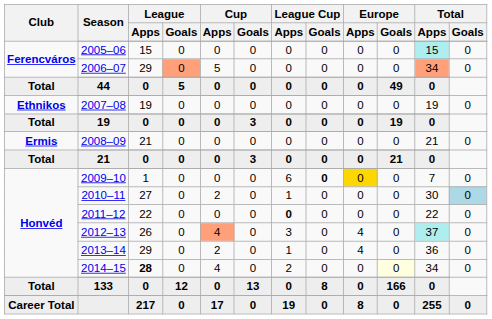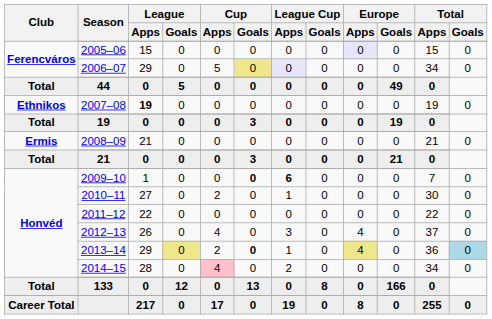(360, 50) no background -> (360, 50) lavender background
(432, 50) paleturquoise background -> (432, 50) no background
(181, 68) lightsalmon background -> (181, 68) no background
(253, 68) no background -> (253, 68) khaki background
(289, 68) no background -> (289, 68) lavender background
(432, 68) lightsalmon background -> (432, 68) no background
(146, 105) normal -> (146, 105) bold
(253, 178) normal -> (253, 178) bold
(289, 178) normal -> (289, 178) bold
(325, 178) bold -> (325, 178) normal
(360, 178) gold background -> (360, 178) no background
(468, 196) lightblue background -> (468, 196) no background
(289, 214) bold -> (289, 214) normal
(217, 232) lightsalmon background -> (217, 232) no background
(432, 232) paleturquoise background -> (432, 232) no background
(181, 250) no background -> (181, 250) khaki background
(253, 250) normal -> (253, 250) bold
(360, 250) no background -> (360, 250) khaki background
(468, 250) no background -> (468, 250) lightblue background
(146, 269) bold -> (146, 269) normal
(217, 269) no background -> (217, 269) pink background
(396, 269) lightyellow background -> (396, 269) no background
